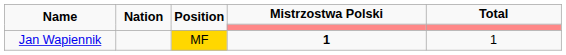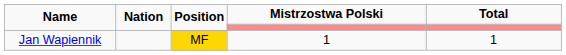(327, 40) bold -> (327, 40) normal
